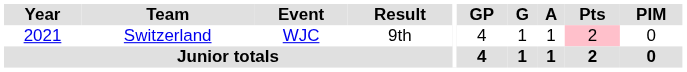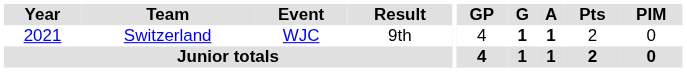(522, 35) normal -> (522, 35) bold
(551, 35) normal -> (551, 35) bold
(592, 35) pink background -> (592, 35) no background
